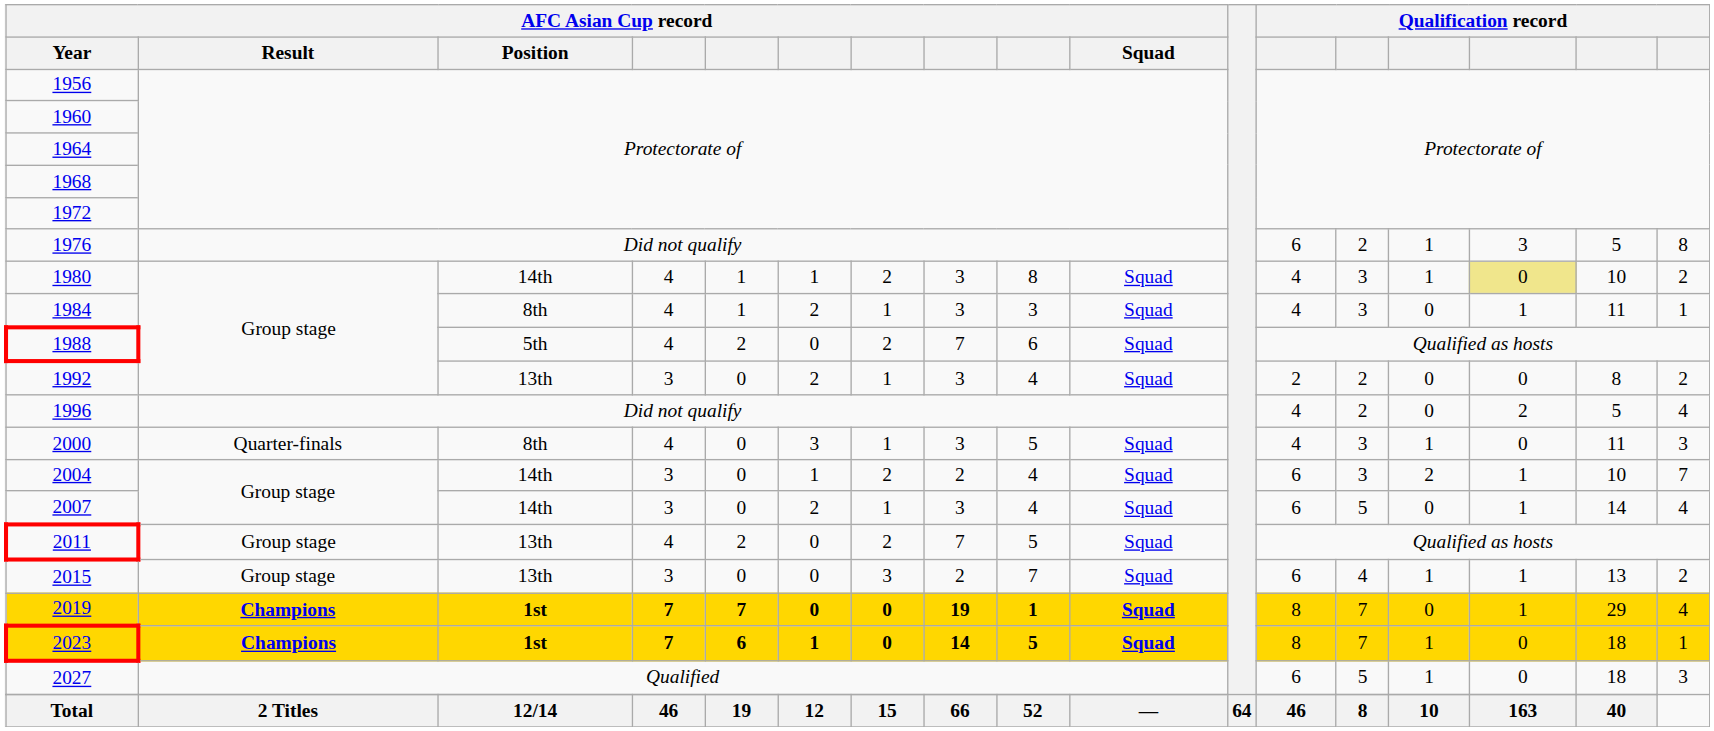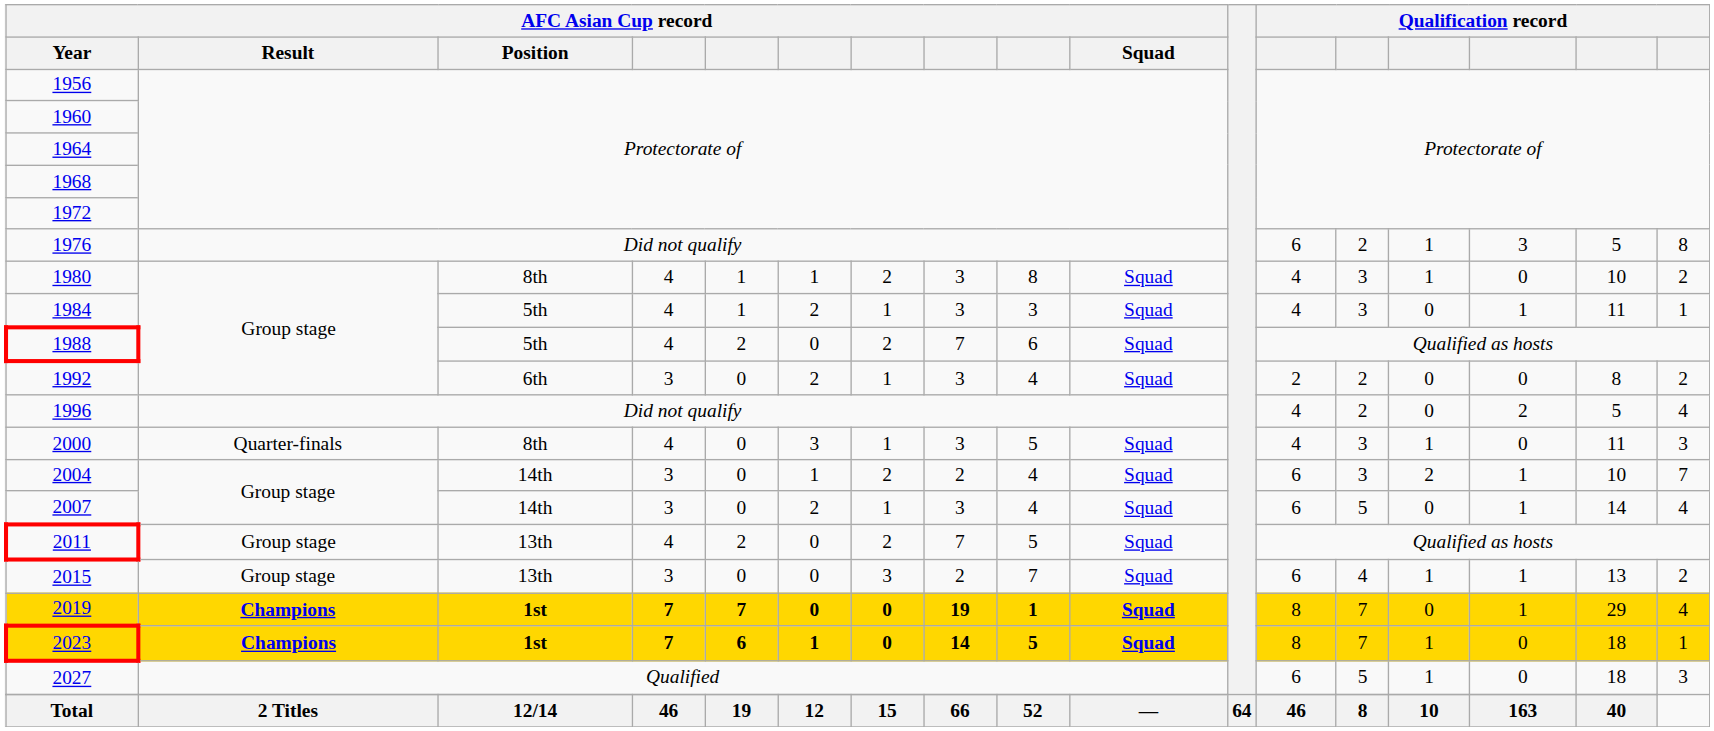(535, 277) 14th -> (535, 277) 8th
(1523, 277) khaki background -> (1523, 277) no background
(535, 310) 8th -> (535, 310) 5th
(535, 378) 13th -> (535, 378) 6th
